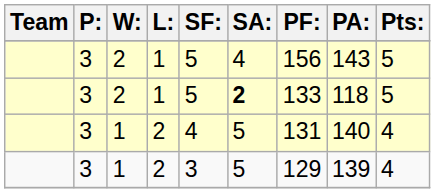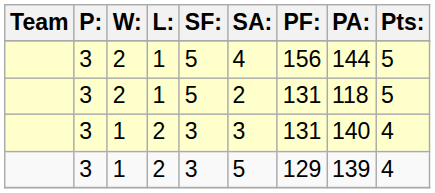(351, 59) 143 -> (351, 59) 144
(239, 95) bold -> (239, 95) normal
(302, 95) 133 -> (302, 95) 131
(191, 132) 4 -> (191, 132) 3
(239, 132) 5 -> (239, 132) 3
